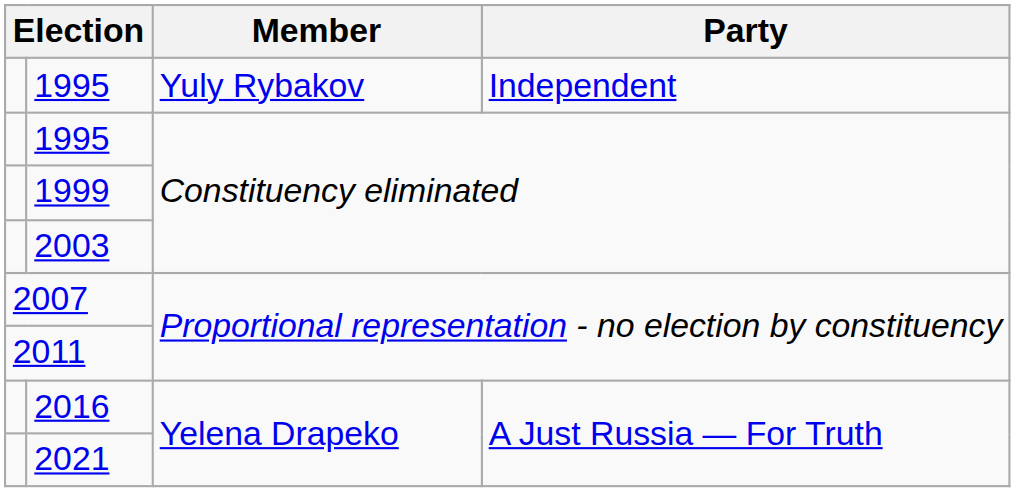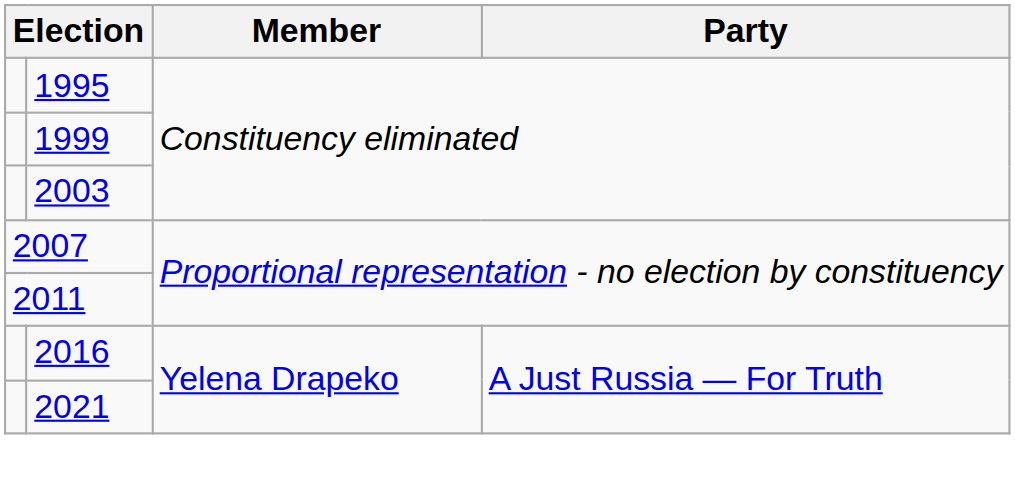- row: (72, 84)
